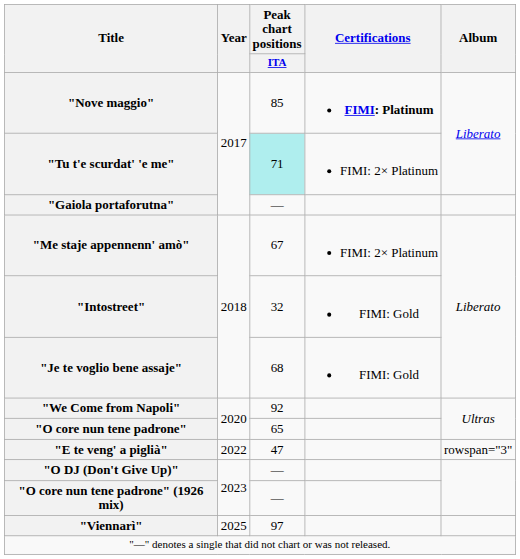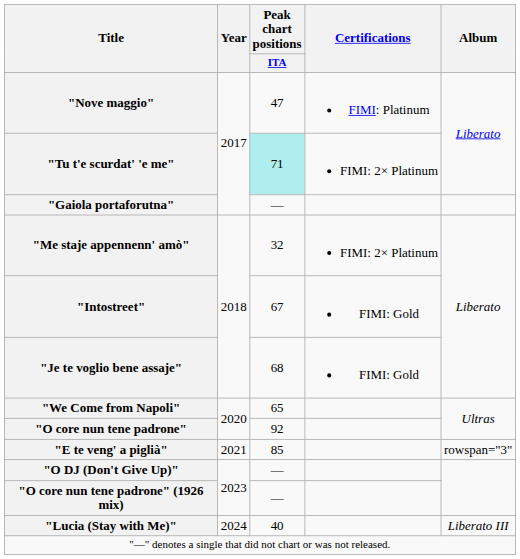(277, 102) 85 -> (277, 102) 47
(373, 110) bold -> (373, 110) normal
(277, 245) 67 -> (277, 245) 32
(277, 306) 32 -> (277, 306) 67
(277, 408) 92 -> (277, 408) 65
(277, 429) 65 -> (277, 429) 92
(234, 449) 2022 -> (234, 449) 2021
(277, 449) 47 -> (277, 449) 85
+ row: (111, 525)
- row: (111, 525)
